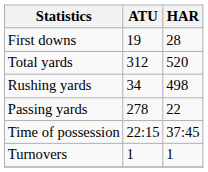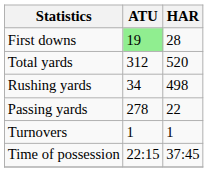(134, 39) no background -> (134, 39) lightgreen background
rows swapped: (37, 155) <-> (64, 132)
